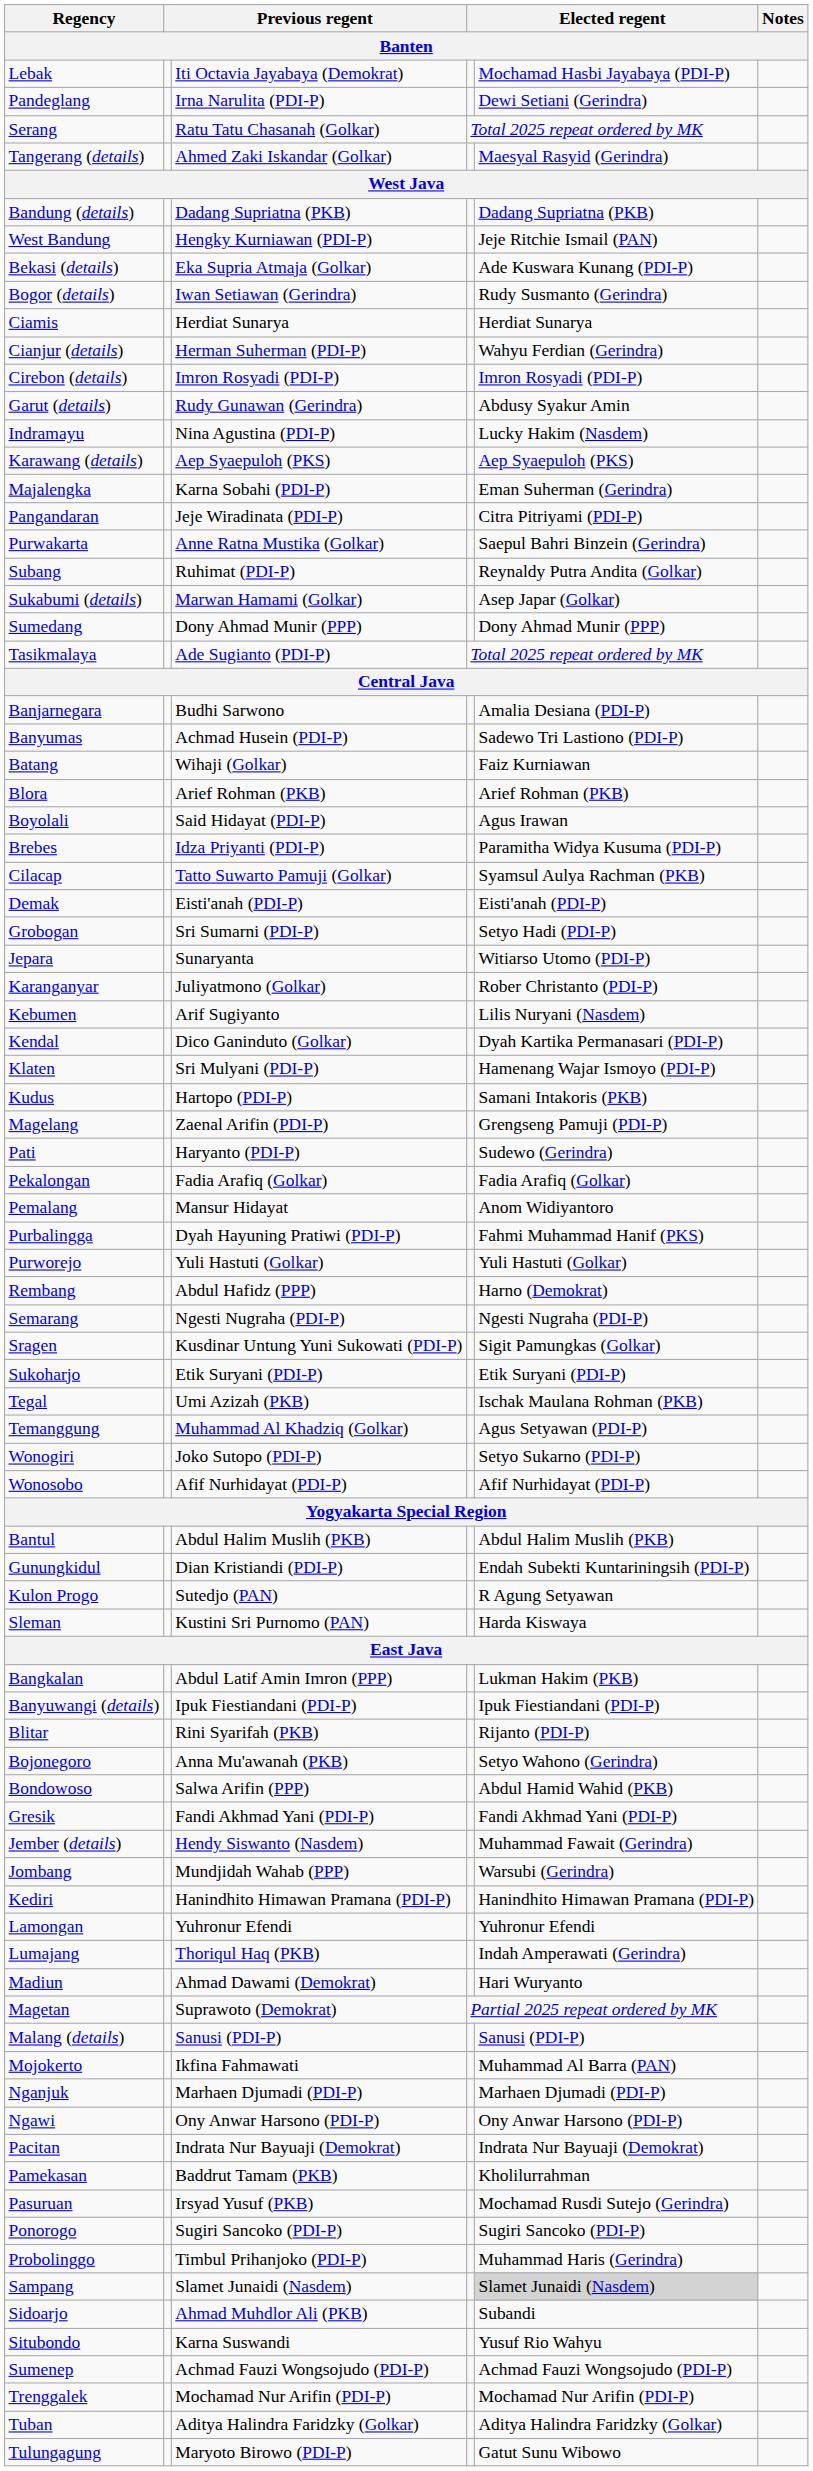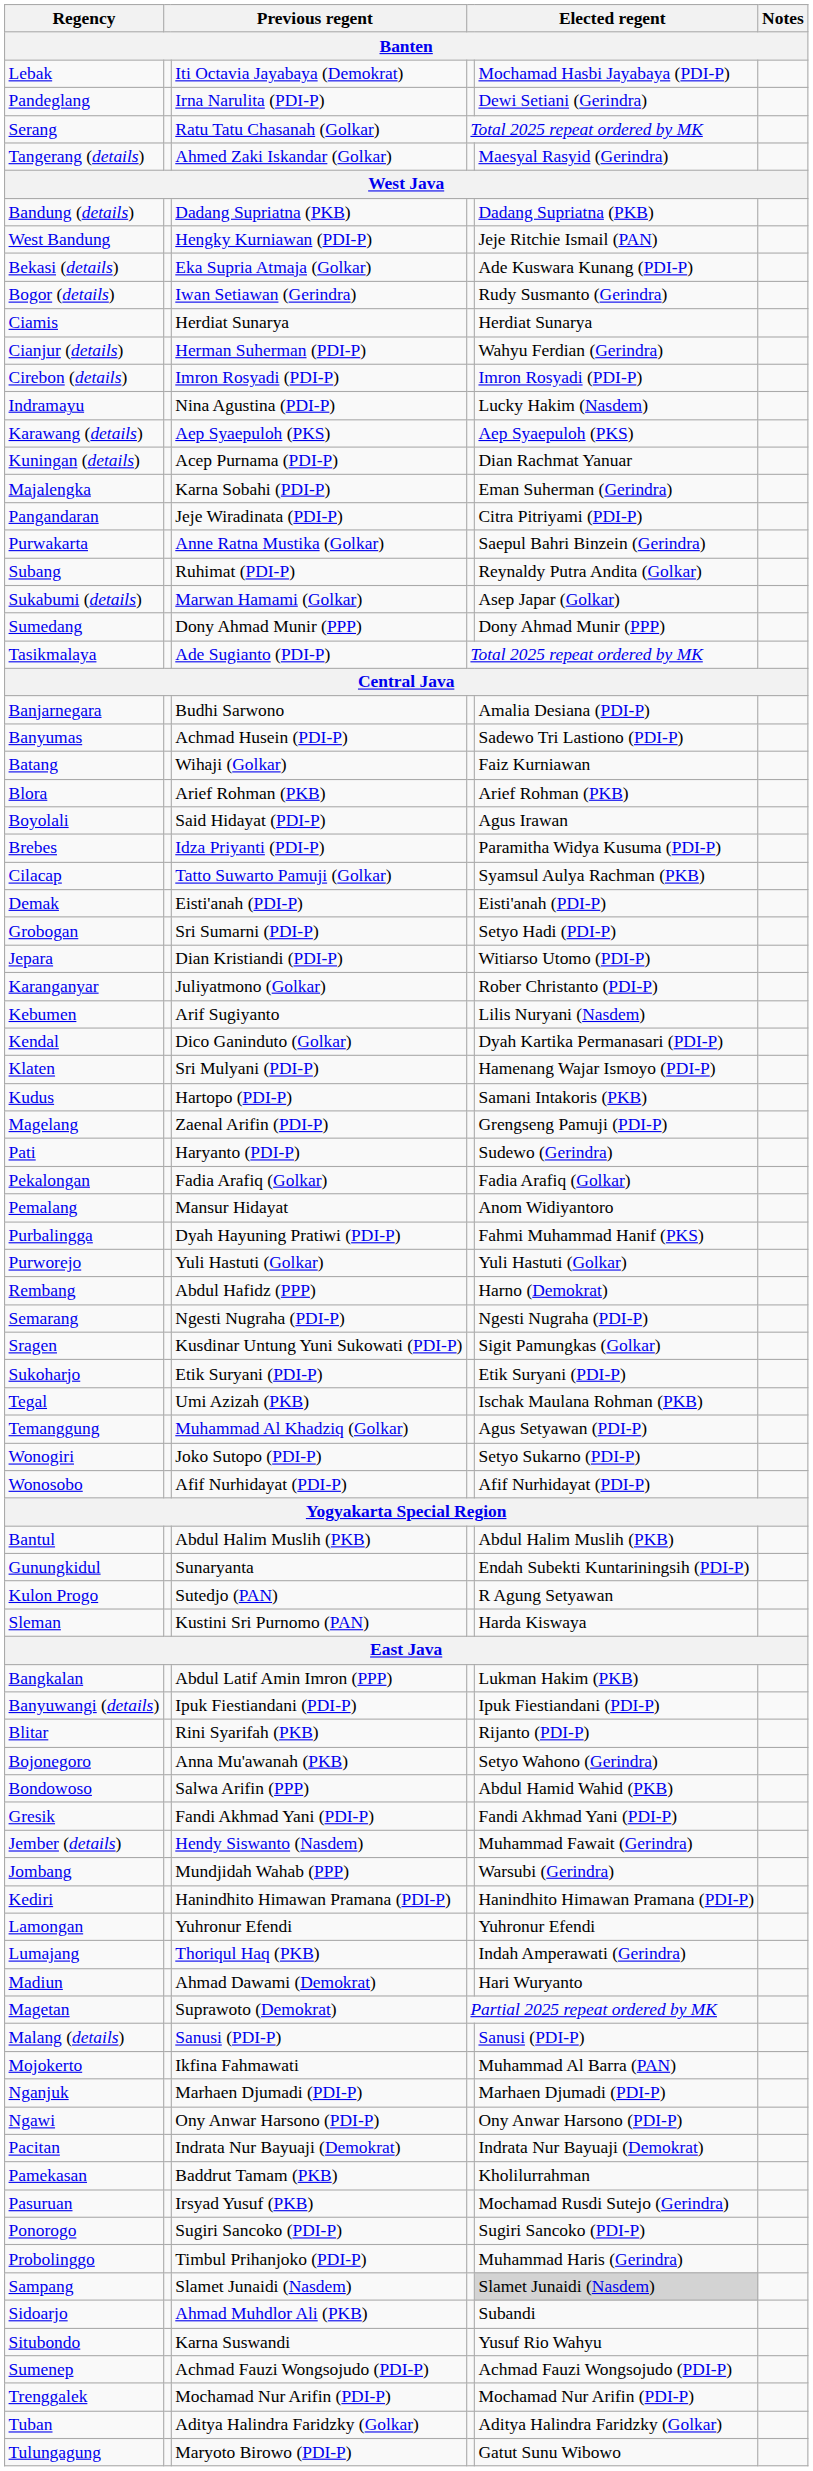- row: (60, 405)
+ row: (74, 460)
(215, 958) Sunaryanta -> (259, 958) Dian Kristiandi (PDI-P)
(259, 1567) Dian Kristiandi (PDI-P) -> (215, 1567) Sunaryanta
